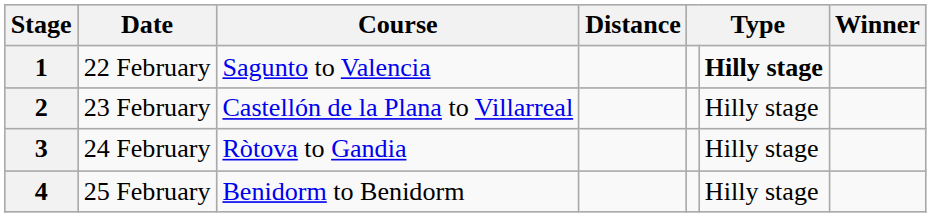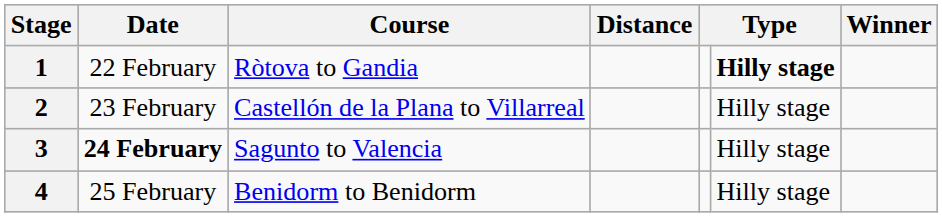(327, 66) Sagunto to Valencia -> (326, 66) Ròtova to Gandia
(147, 149) normal -> (153, 149) bold
(314, 149) Ròtova to Gandia -> (338, 149) Sagunto to Valencia
